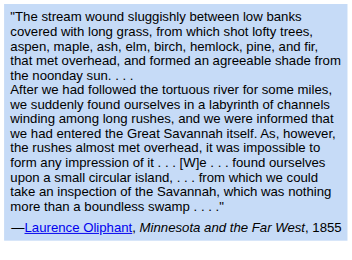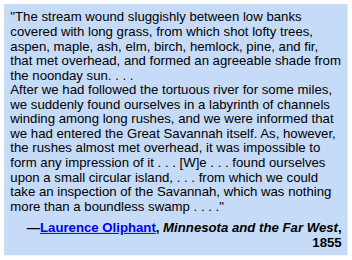(176, 228) normal -> (184, 235) bold
